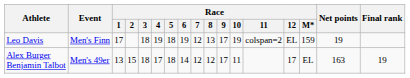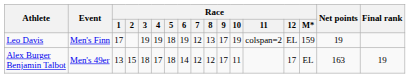(145, 40) 18 -> (145, 40) 19
